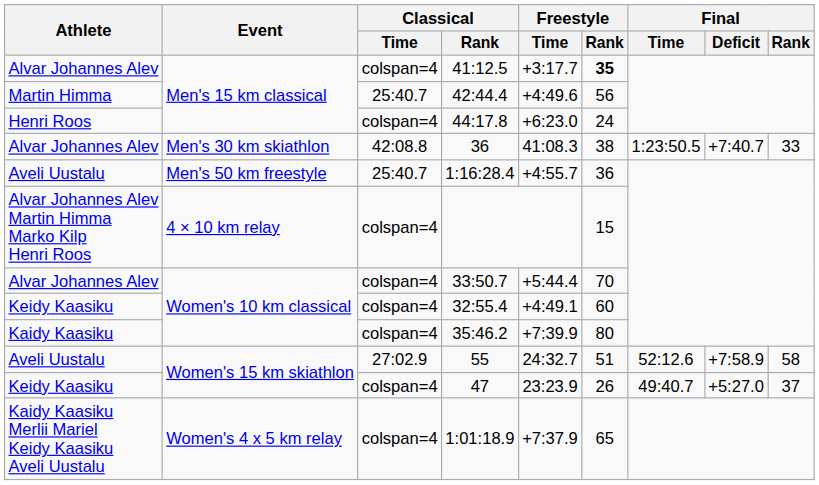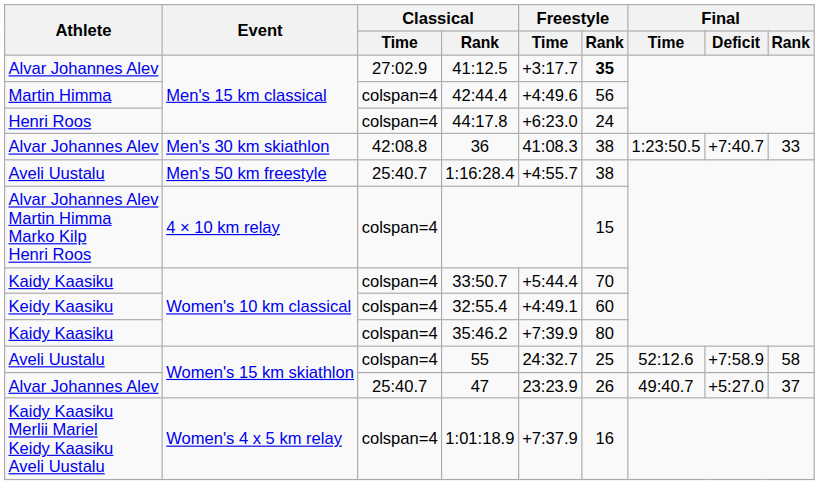(400, 69) colspan=4 -> (400, 69) 27:02.9
(400, 95) 25:40.7 -> (400, 95) colspan=4
(605, 174) 36 -> (605, 174) 38
(83, 281) Alvar Johannes Alev -> (61, 281) Kaidy Kaasiku
(400, 360) 27:02.9 -> (400, 360) colspan=4
(605, 360) 51 -> (605, 360) 25
(61, 386) Keidy Kaasiku -> (83, 386) Alvar Johannes Alev
(400, 386) colspan=4 -> (400, 386) 25:40.7
(605, 439) 65 -> (605, 439) 16
